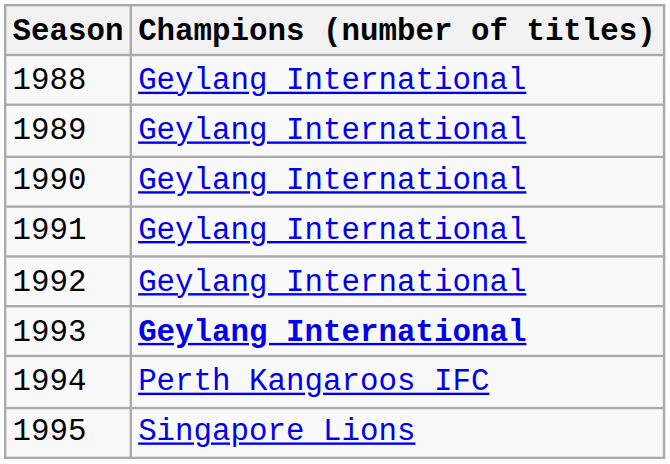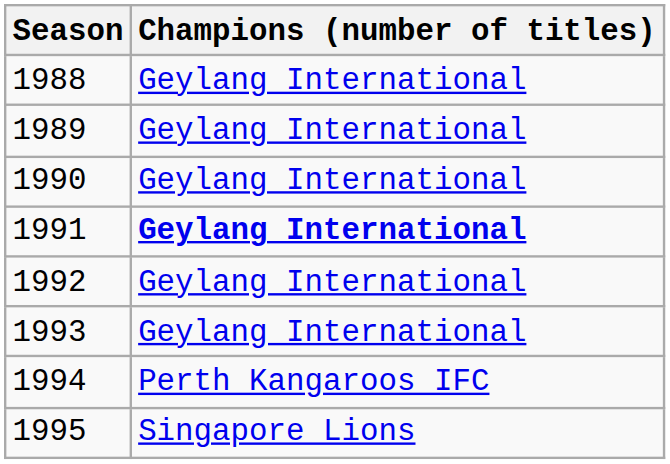(332, 231) normal -> (332, 231) bold
(332, 332) bold -> (332, 332) normal
